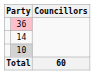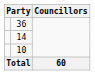(21, 24) pink background -> (21, 24) no background
(21, 50) lightgrey background -> (21, 50) no background
